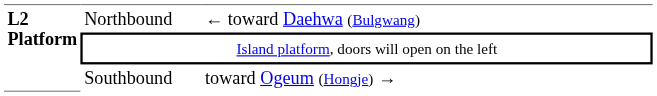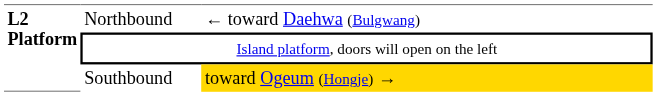(301, 78) no background -> (301, 78) gold background
